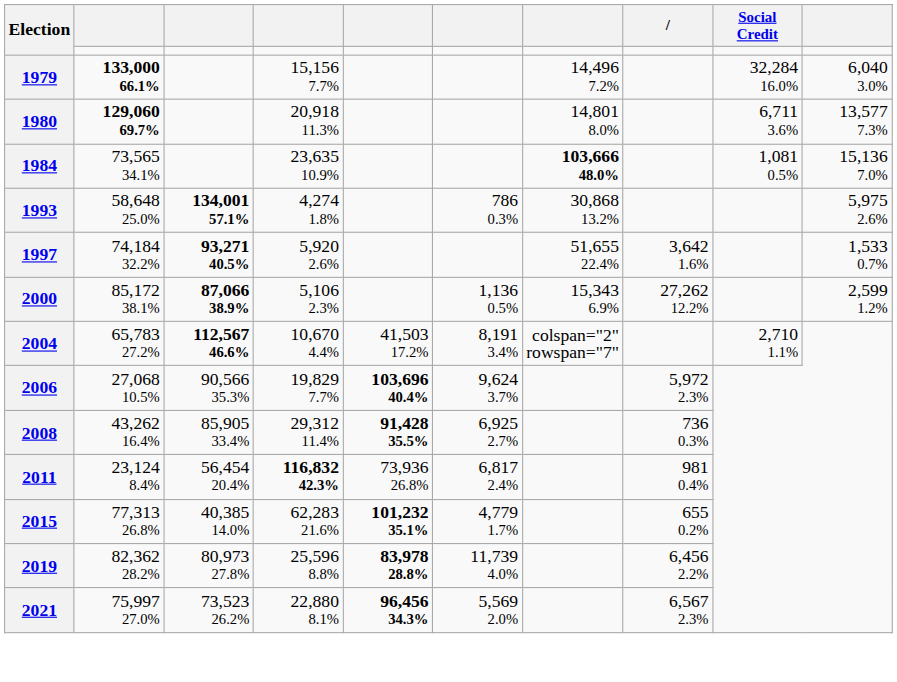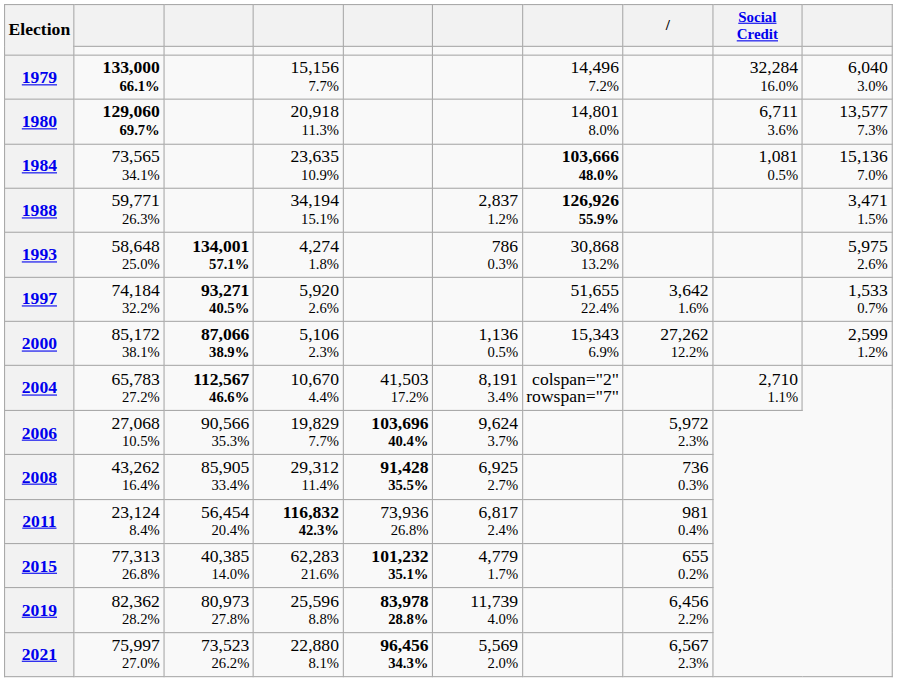+ row: (39, 210)
